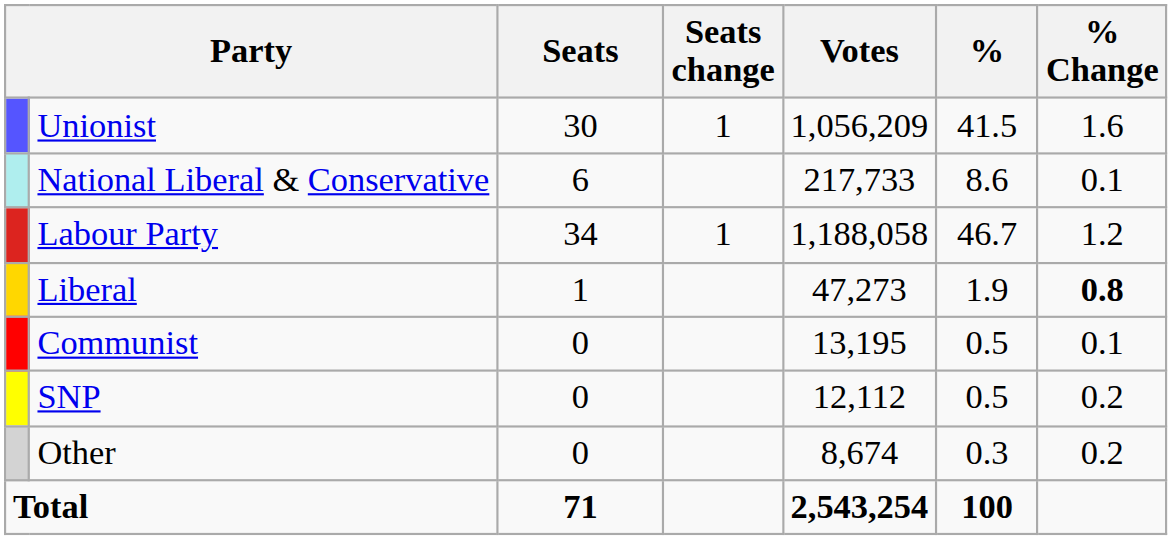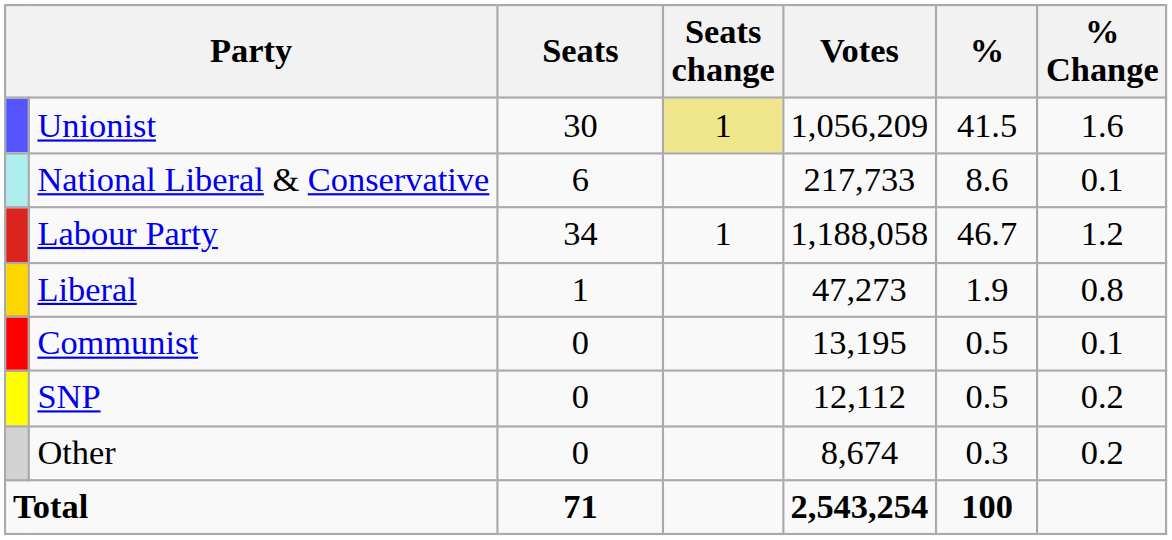(723, 125) no background -> (723, 125) khaki background
(1102, 288) bold -> (1102, 288) normal
